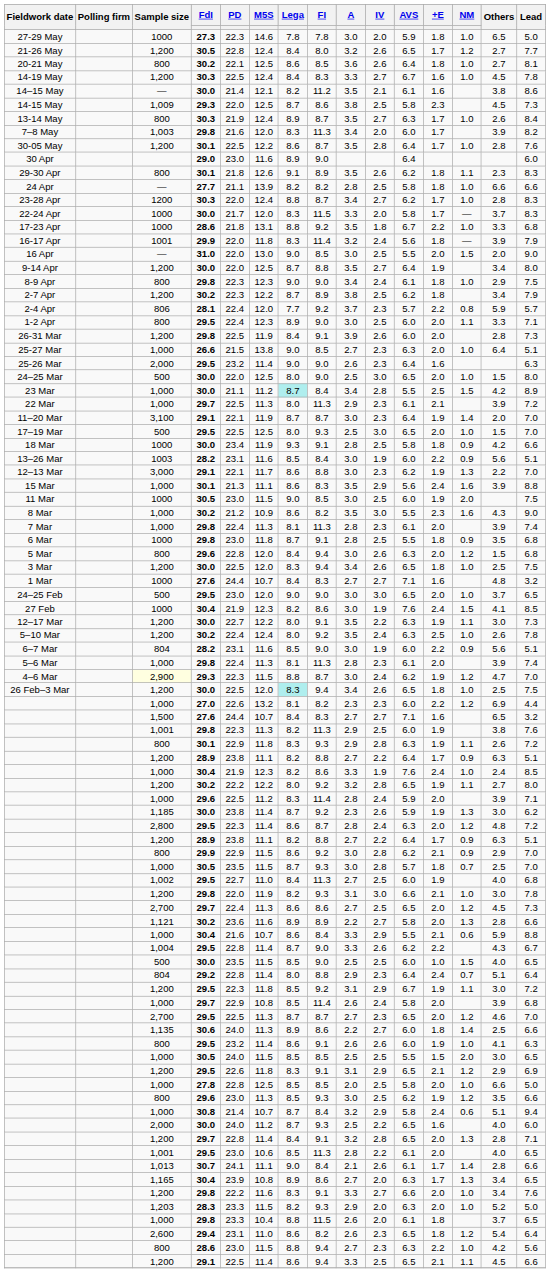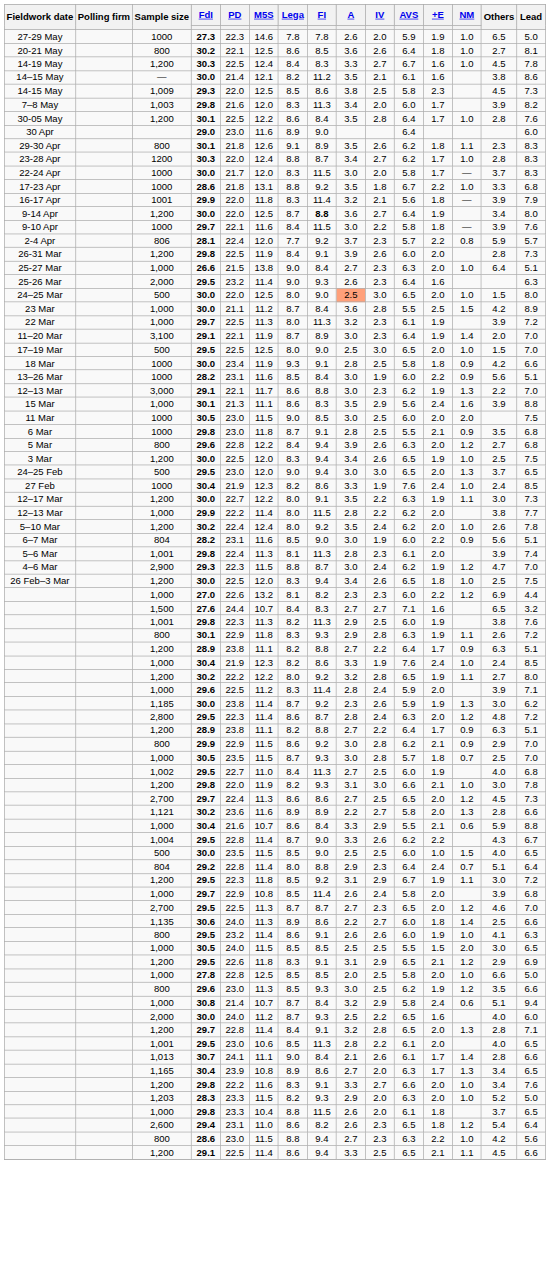(351, 36) 3.0 -> (351, 36) 2.6
(438, 36) 1.8 -> (438, 36) 1.9
- row: (40, 50)
(293, 104) 8.7 -> (293, 91) 8.5
- row: (40, 118)
(322, 145) 8.7 -> (322, 118) 8.4
- row: (40, 186)
(351, 213) 3.3 -> (351, 172) 3.0
(380, 240) 2.4 -> (380, 200) 2.1
- row: (40, 254)
(322, 268) normal -> (322, 213) bold
(351, 268) 3.5 -> (351, 213) 3.6
+ row: (40, 227)
- row: (40, 281)
- row: (40, 295)
- row: (40, 322)
(322, 349) 8.5 -> (322, 268) 8.4
(322, 363) 9.0 -> (322, 281) 9.3
(351, 376) no background -> (351, 295) lightsalmon background
(293, 390) paleturquoise background -> (293, 308) no background
(351, 390) 3.4 -> (351, 308) 3.6
(351, 404) 2.9 -> (351, 322) 3.2
(438, 404) 2.1 -> (438, 322) 1.9
(322, 417) 8.7 -> (322, 336) 8.9
(322, 431) 9.3 -> (322, 349) 9.0
(162, 458) 1003 -> (162, 376) 1000
(438, 499) 1.9 -> (438, 417) 2.0
- row: (40, 512)
- row: (40, 526)
(438, 540) 1.8 -> (438, 431) 2.1
(264, 553) 12.0 -> (264, 444) 12.2
(351, 553) 3.0 -> (351, 444) 3.9
(499, 553) 1.5 -> (499, 444) 2.7
(438, 567) 1.8 -> (438, 458) 1.9
- row: (40, 581)
(322, 594) 9.0 -> (322, 472) 9.4
(467, 594) 1.0 -> (467, 472) 1.3
(351, 608) 3.0 -> (351, 485) 3.3
(467, 608) 1.5 -> (467, 485) 1.0
(499, 608) 4.1 -> (499, 485) 2.4
+ row: (40, 512)
(409, 635) 6.3 -> (409, 526) 6.2
(438, 635) 2.5 -> (438, 526) 2.0
(162, 662) 1,000 -> (162, 553) 1,001
(162, 676) lightyellow background -> (162, 567) no background
(293, 689) paleturquoise background -> (293, 581) no background
